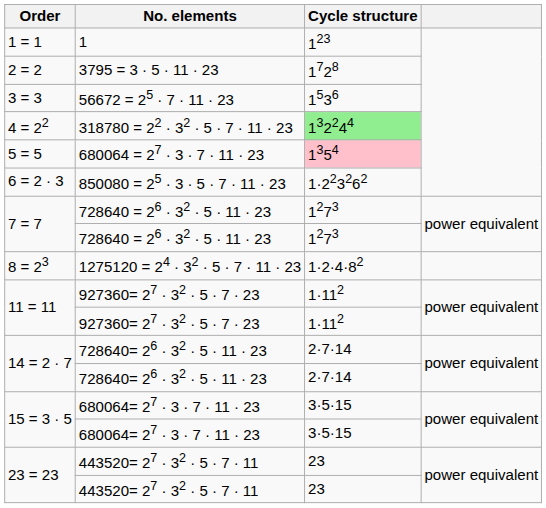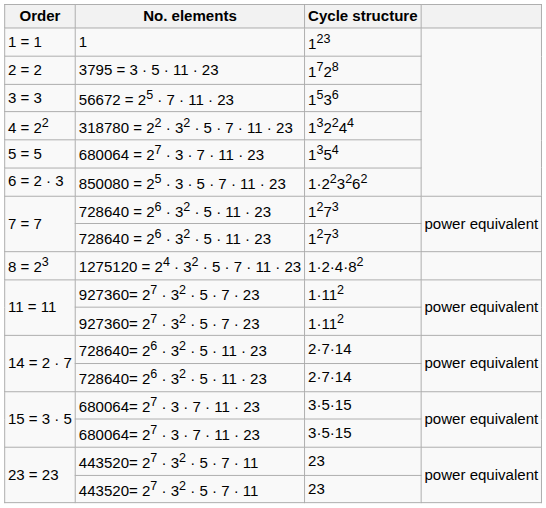(331, 126) lightgreen background -> (331, 126) no background
(323, 153) pink background -> (323, 153) no background
